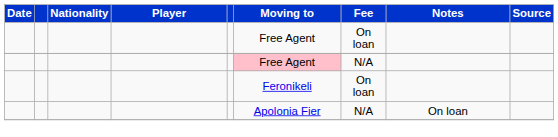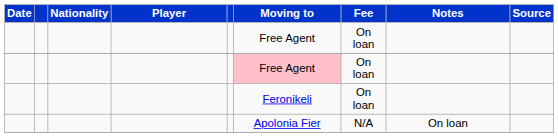(364, 62) N/A -> (364, 69) On loan
